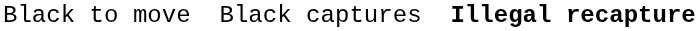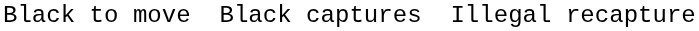(573, 16) bold -> (573, 16) normal
